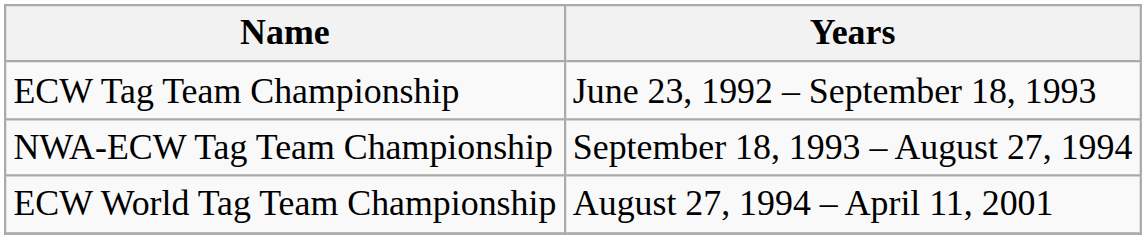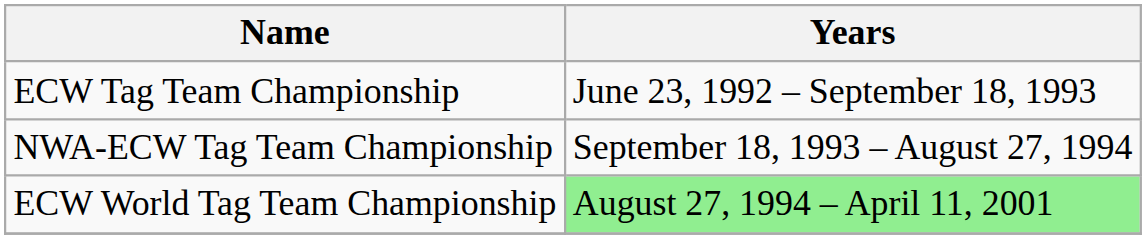(813, 203) no background -> (813, 203) lightgreen background
